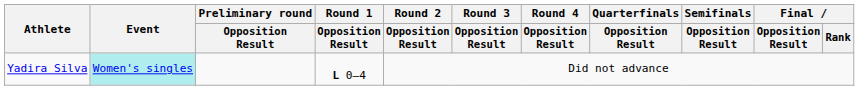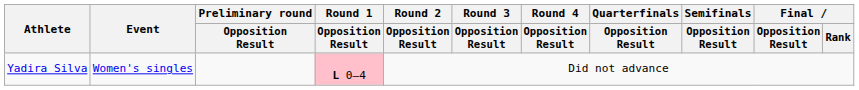(143, 69) paleturquoise background -> (143, 69) no background
(349, 75) no background -> (349, 75) pink background
